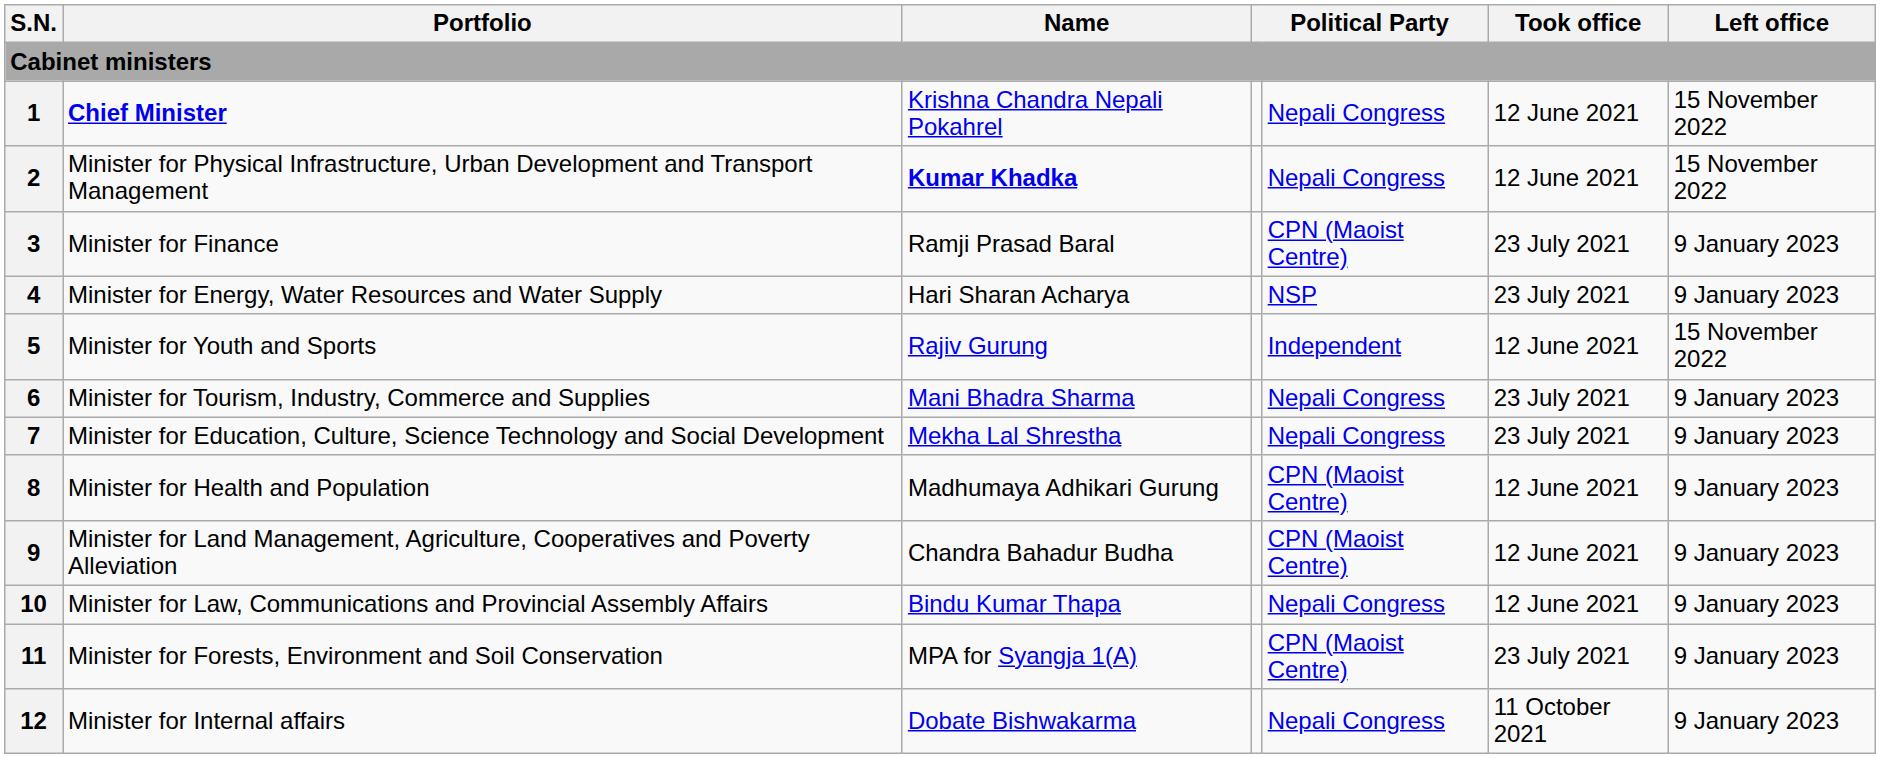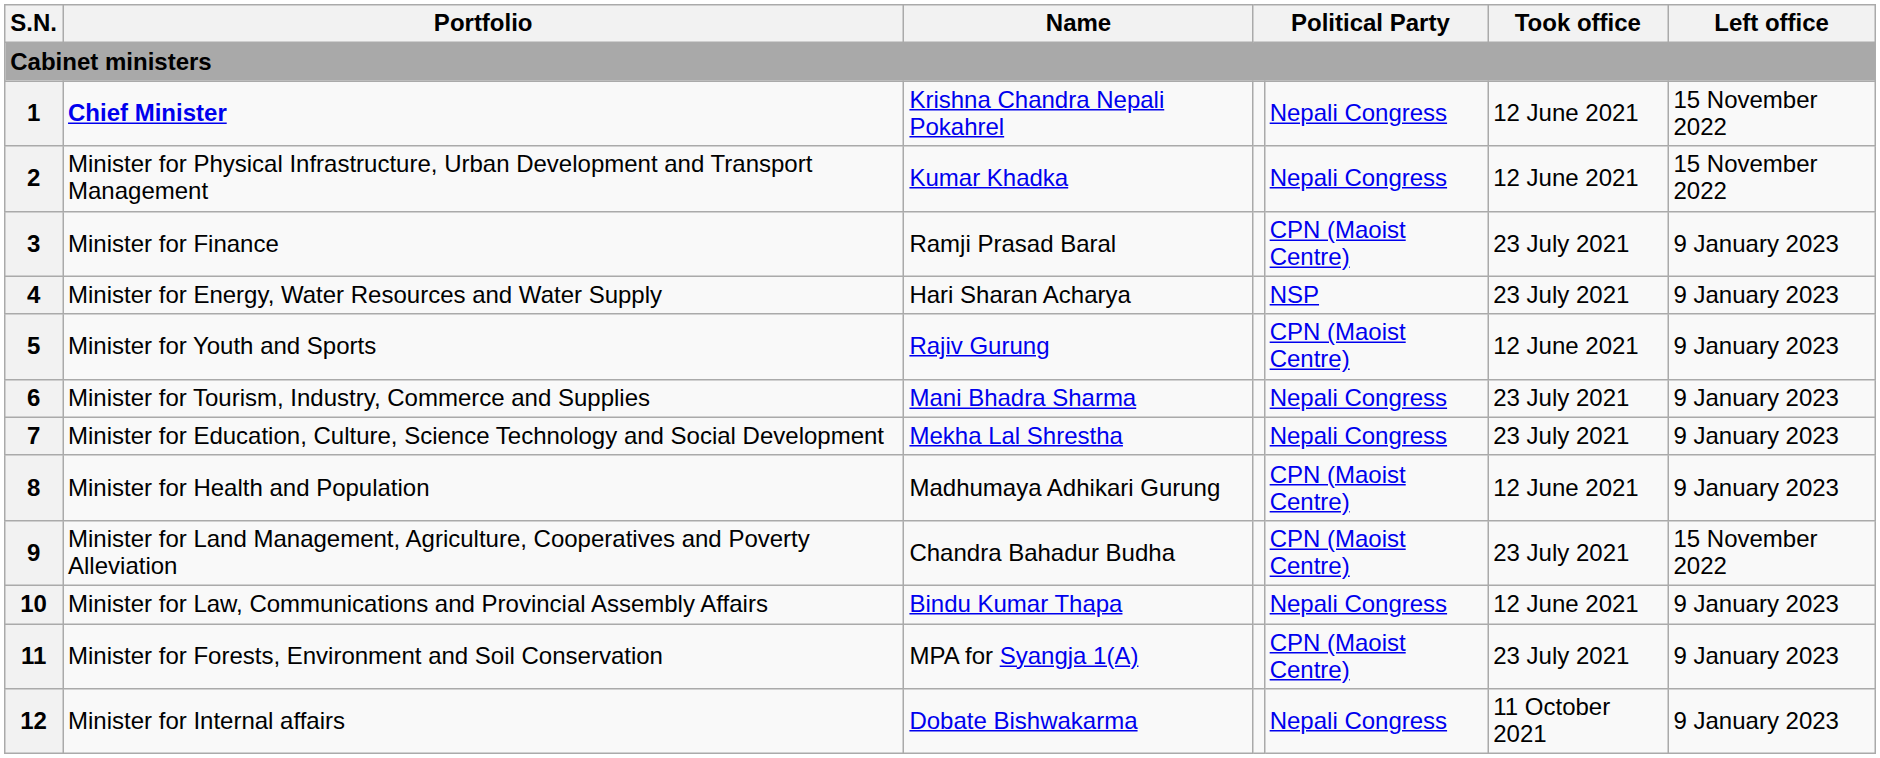(993, 178) bold -> (989, 178) normal
(1334, 346) Independent -> (1338, 346) CPN (Maoist Centre)
(1746, 346) 15 November 2022 -> (1756, 346) 9 January 2023
(1566, 552) 12 June 2021 -> (1561, 552) 23 July 2021
(1756, 552) 9 January 2023 -> (1746, 552) 15 November 2022
